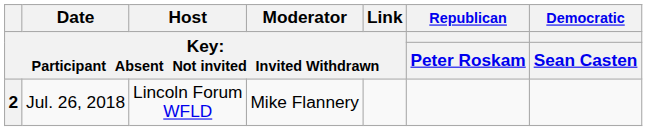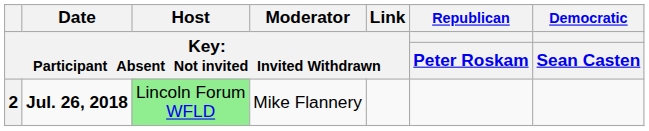(76, 102) normal -> (77, 102) bold
(188, 102) no background -> (191, 102) lightgreen background
